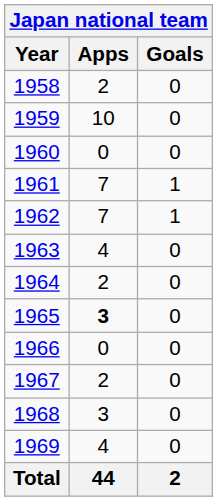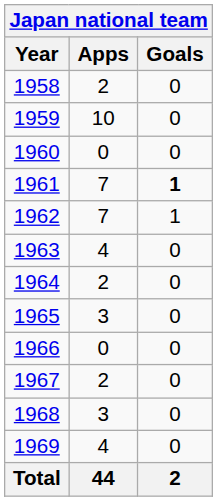(175, 184) normal -> (175, 184) bold
(103, 315) bold -> (103, 315) normal
